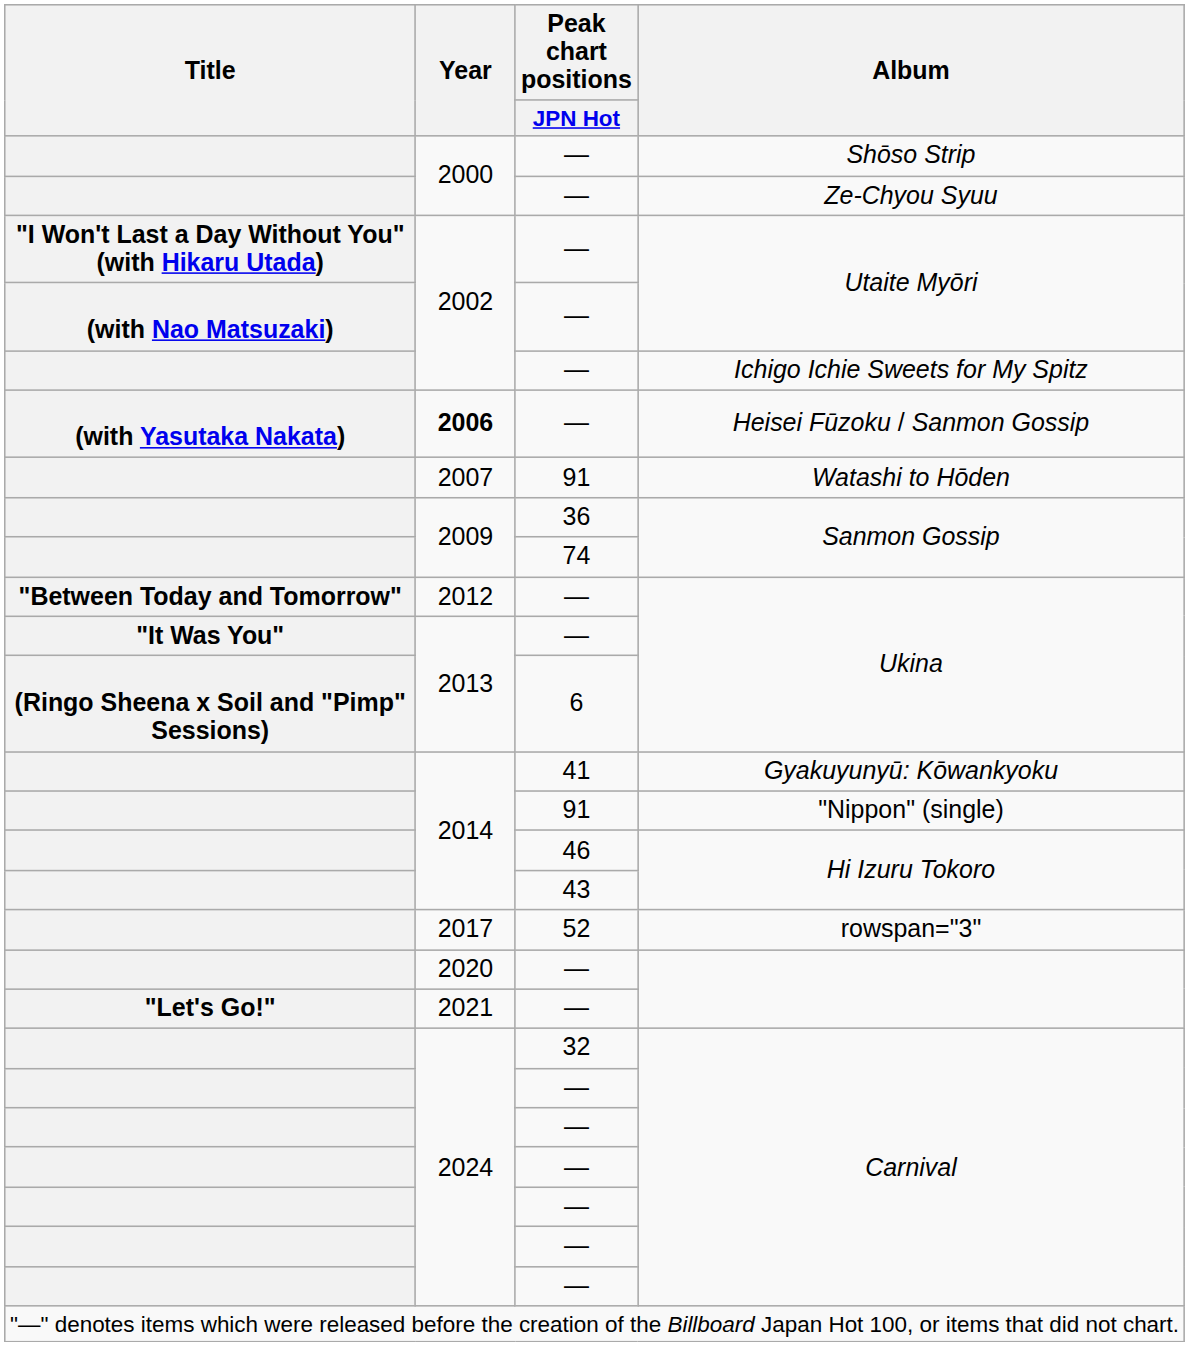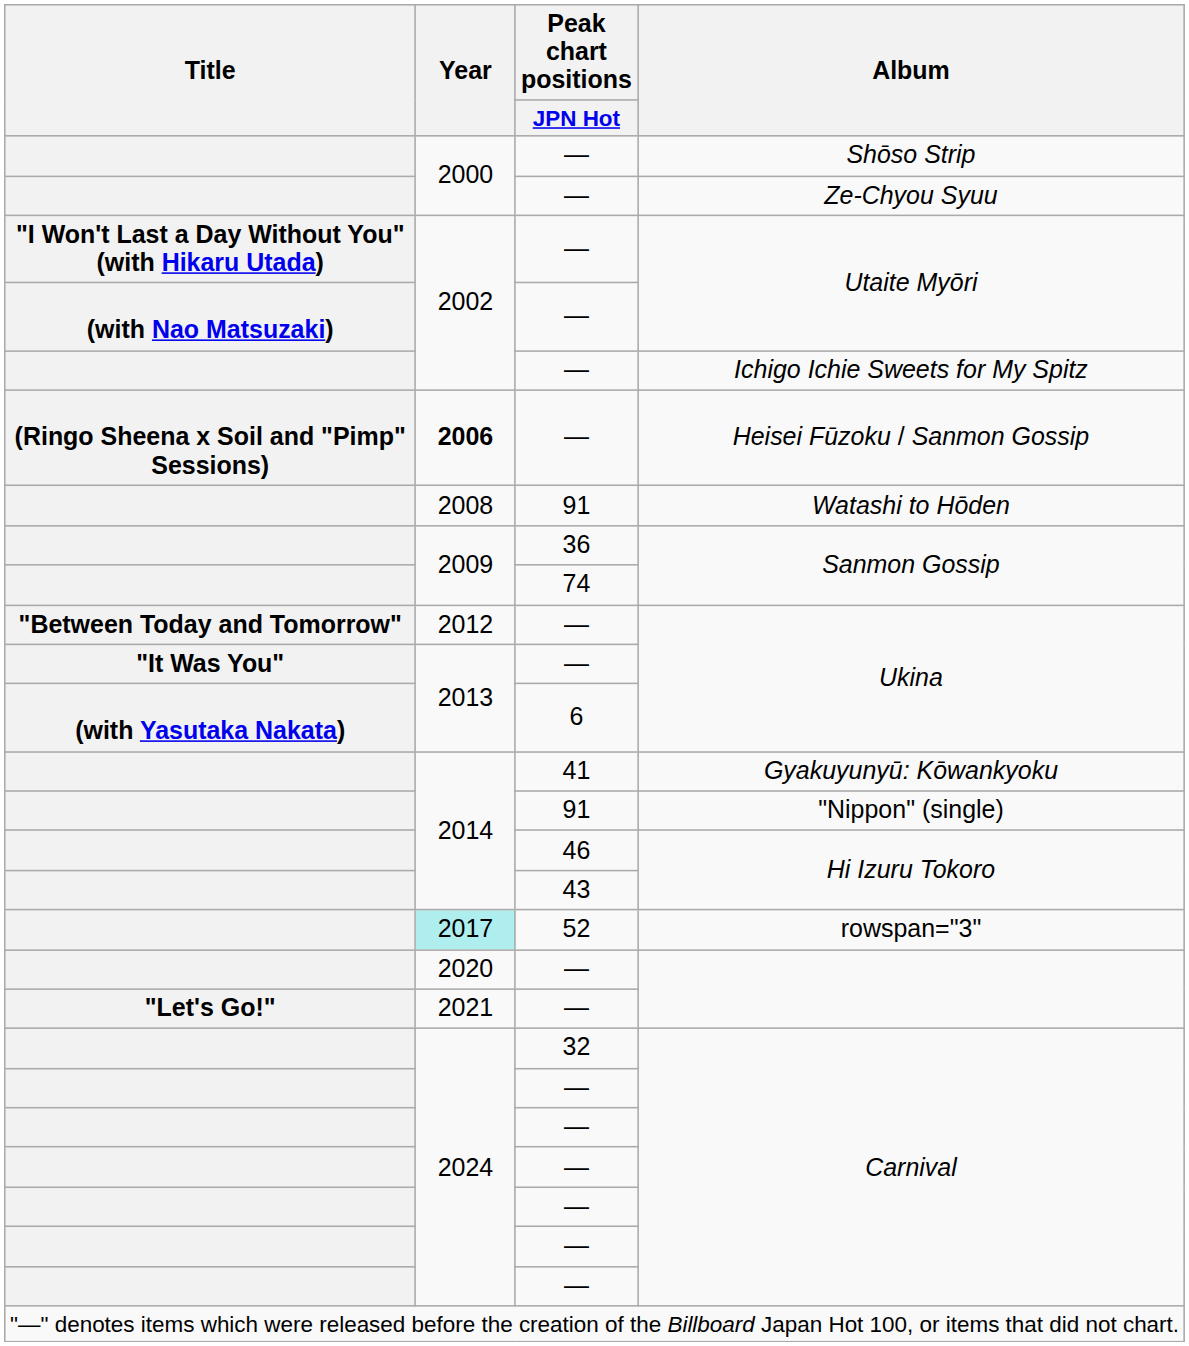(210, 437) (with Yasutaka Nakata) -> (210, 451) (Ringo Sheena x Soil and "Pimp" Sessions)
(465, 477) 2007 -> (465, 505) 2008
(210, 717) (Ringo Sheena x Soil and "Pimp" Sessions) -> (210, 731) (with Yasutaka Nakata)
(465, 929) no background -> (465, 929) paleturquoise background
